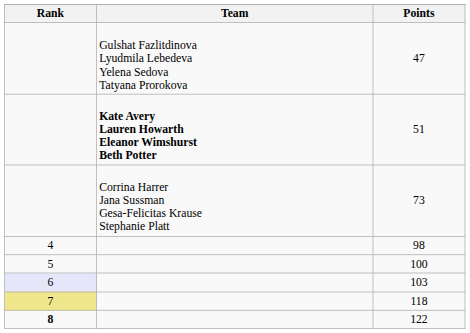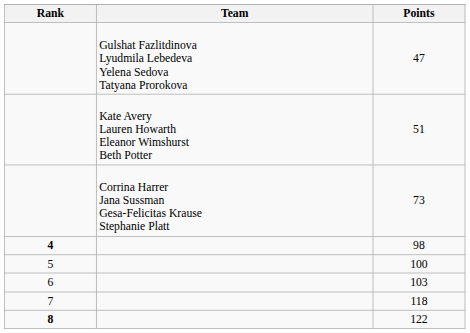(148, 136) bold -> (144, 136) normal
(50, 245) normal -> (50, 245) bold
(50, 282) lavender background -> (50, 282) no background
(50, 301) khaki background -> (50, 301) no background
